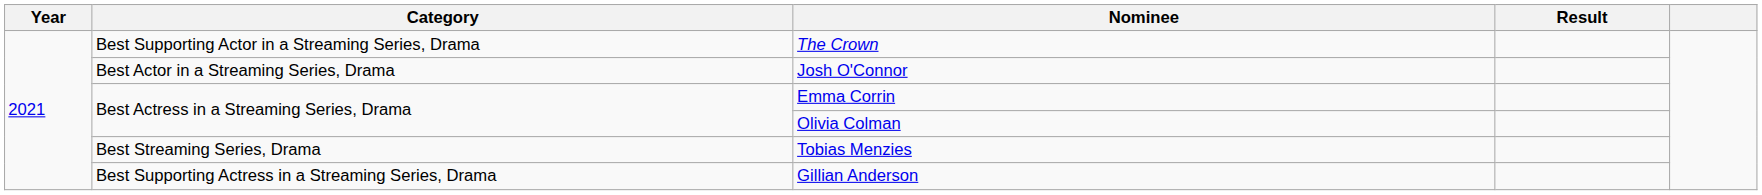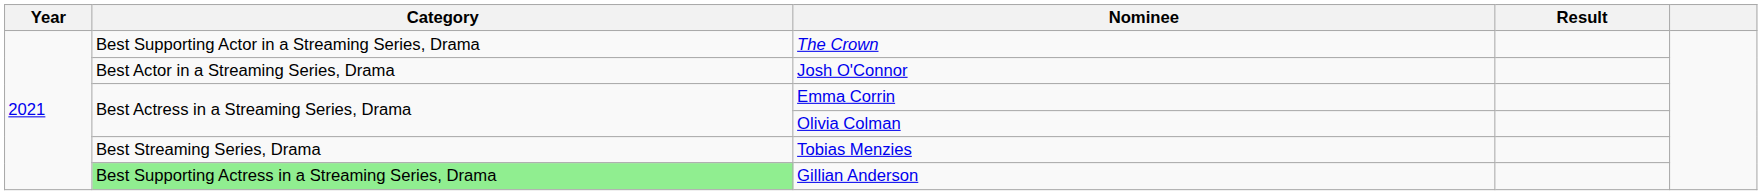(296, 176) no background -> (296, 176) lightgreen background
